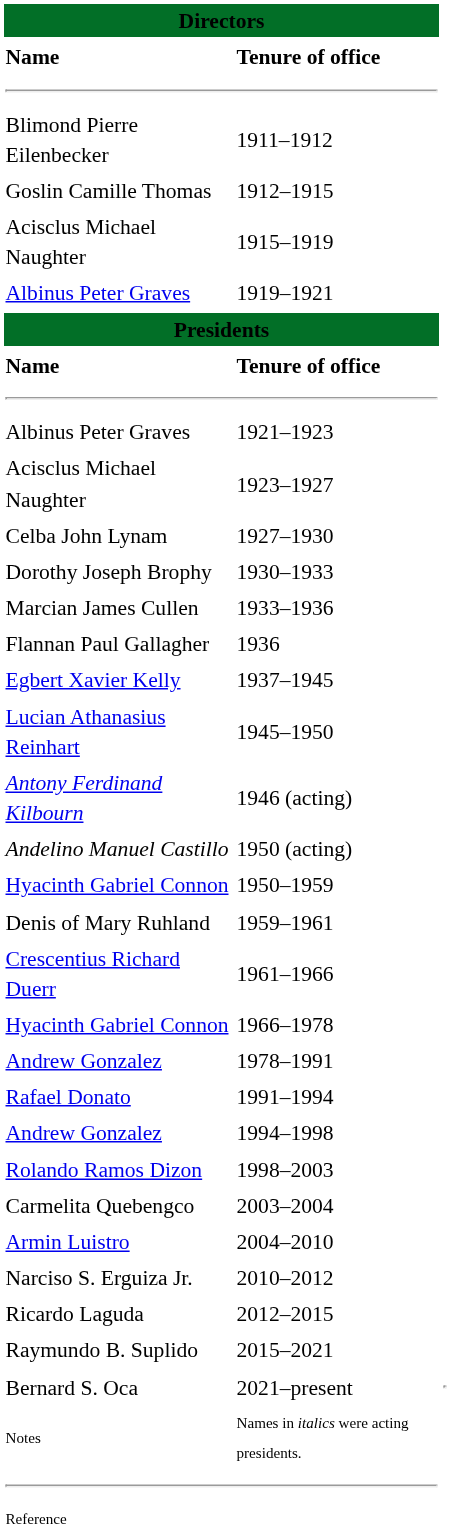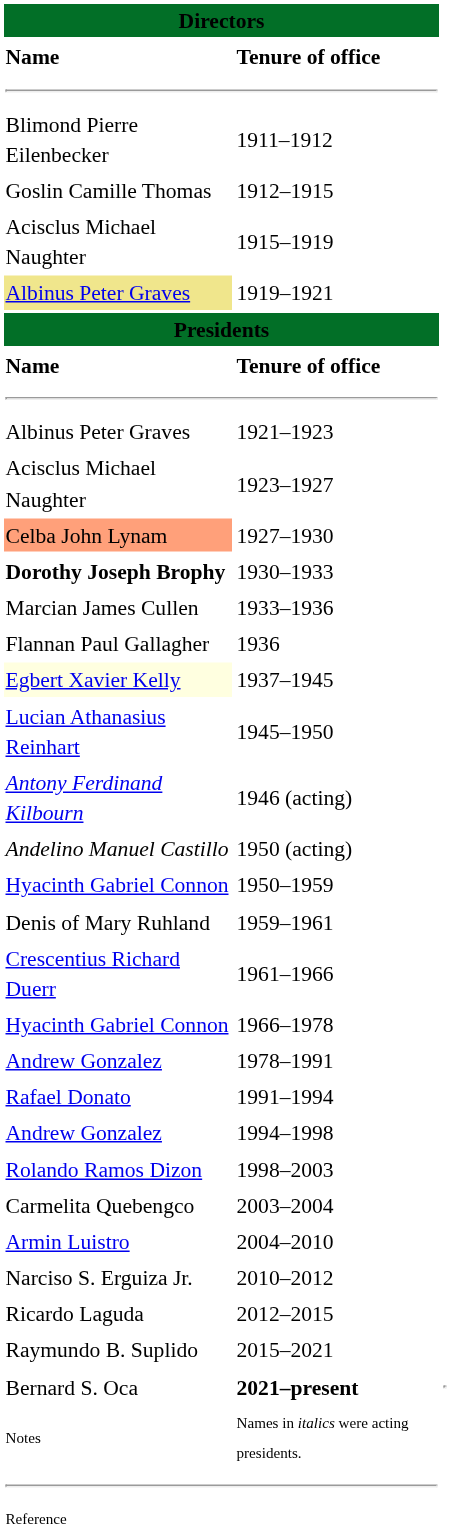(98, 293) no background -> (98, 293) khaki background
(86, 535) no background -> (86, 535) lightsalmon background
(109, 571) normal -> (115, 571) bold
(93, 680) no background -> (93, 680) lightyellow background
(295, 1386) normal -> (297, 1386) bold
